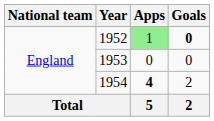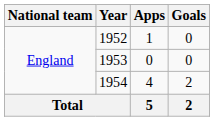(149, 37) lightgreen background -> (149, 37) no background
(189, 37) bold -> (189, 37) normal
(149, 82) bold -> (149, 82) normal
